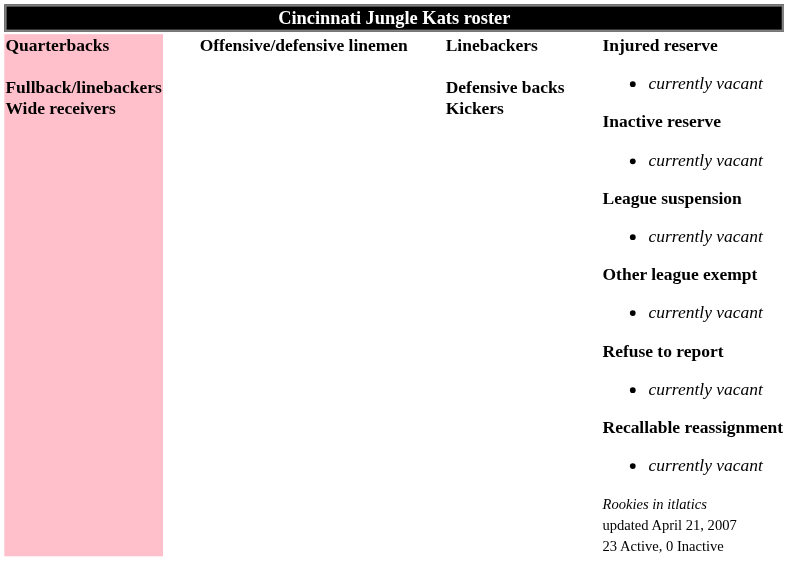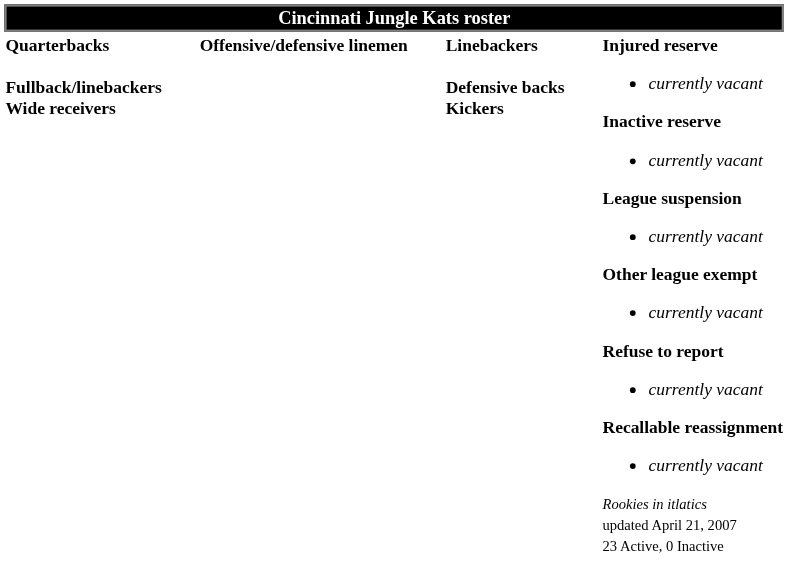(84, 76) pink background -> (84, 76) no background
